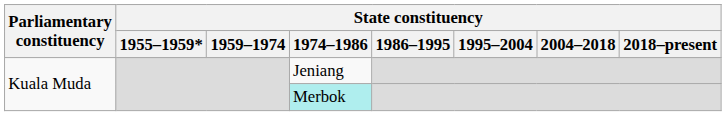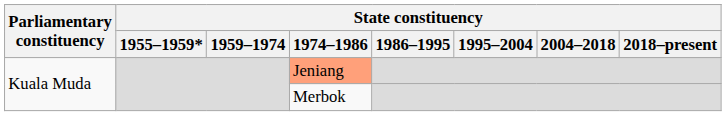(318, 70) no background -> (318, 70) lightsalmon background
(319, 96) paleturquoise background -> (319, 96) no background
